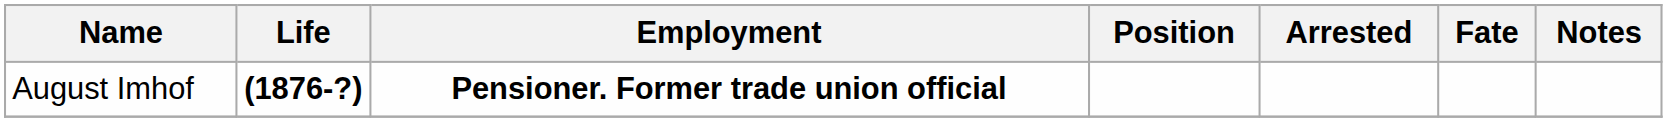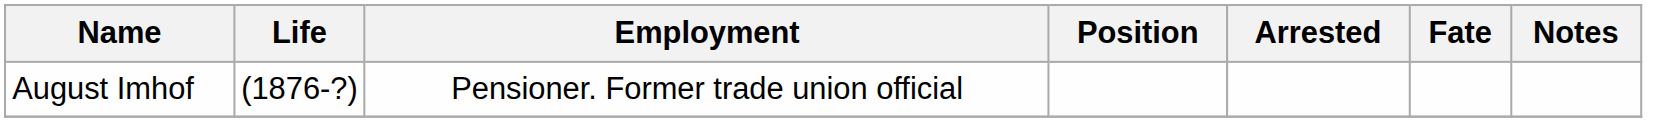(303, 88) bold -> (299, 88) normal
(729, 88) bold -> (707, 88) normal
